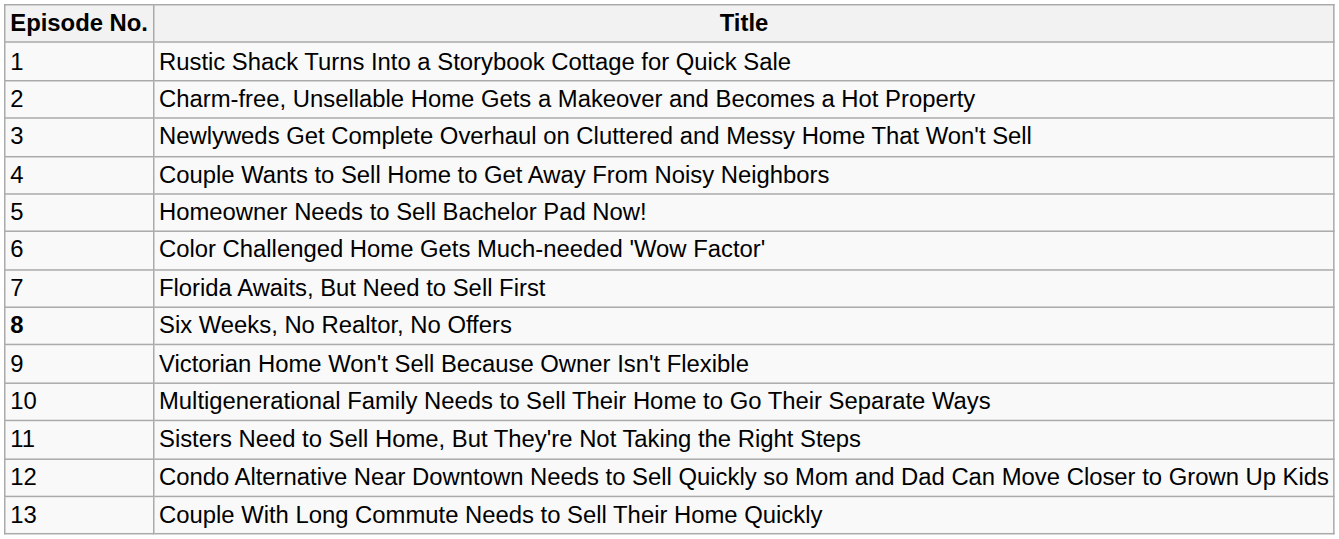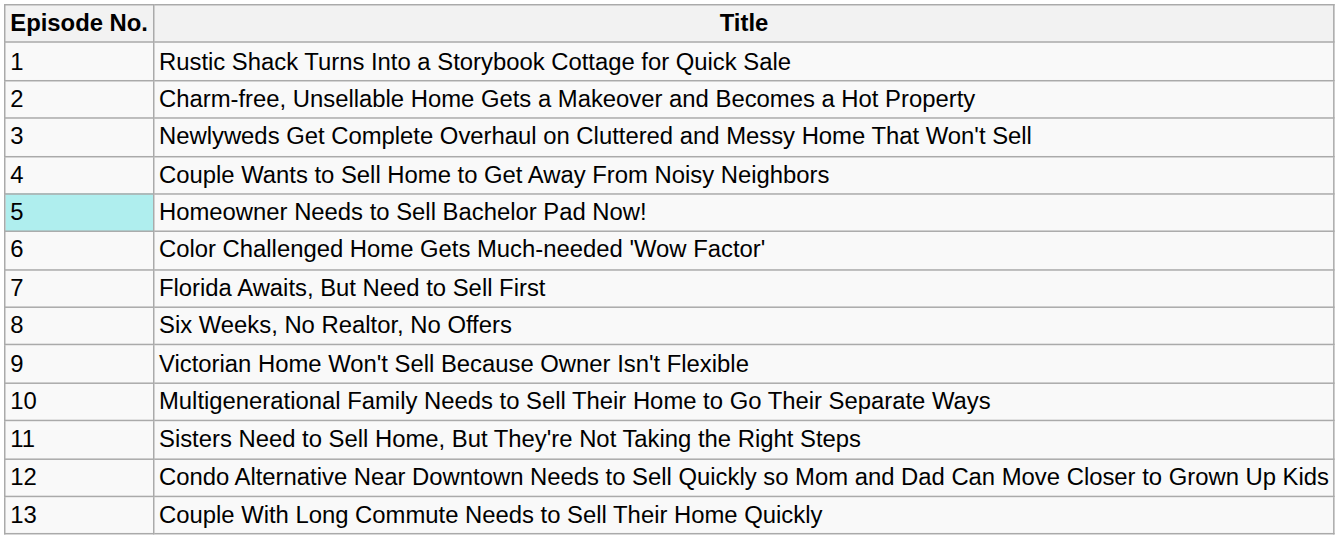(17, 212) no background -> (17, 212) paleturquoise background
(17, 325) bold -> (17, 325) normal
